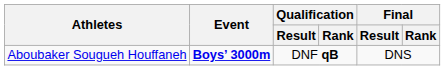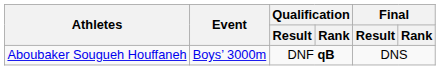(231, 55) bold -> (229, 55) normal
